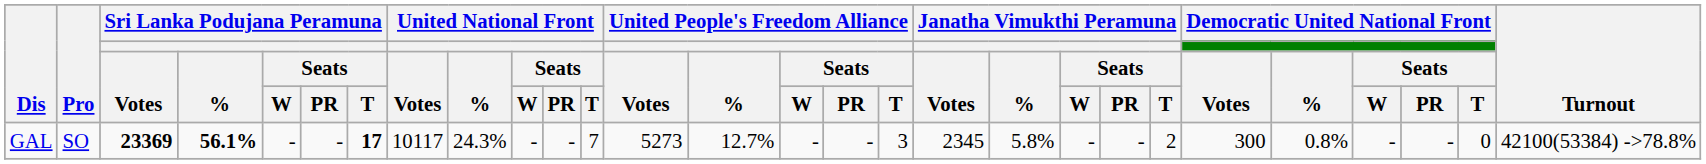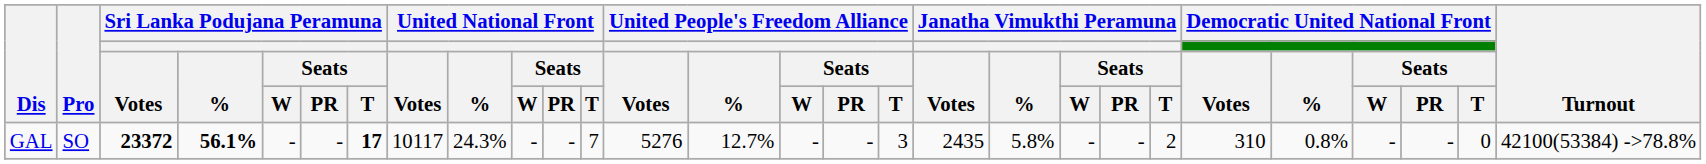(146, 140) 23369 -> (146, 140) 23372
(662, 140) 5273 -> (662, 140) 5276
(963, 140) 2345 -> (963, 140) 2435
(1250, 140) 300 -> (1250, 140) 310
